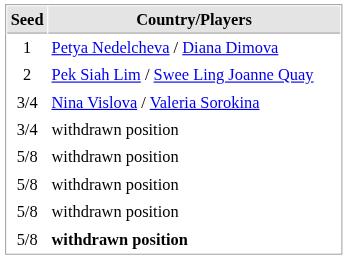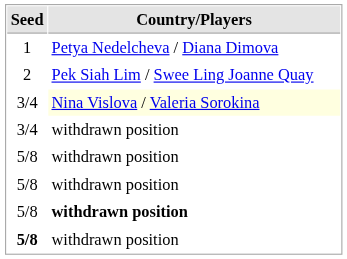(156, 102) no background -> (156, 102) lightyellow background
(115, 211) normal -> (120, 211) bold
(27, 239) normal -> (27, 239) bold
(120, 239) bold -> (115, 239) normal
